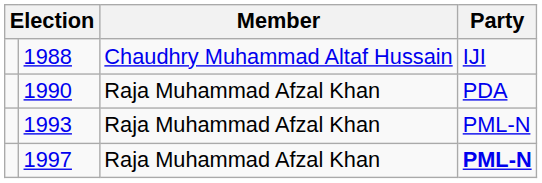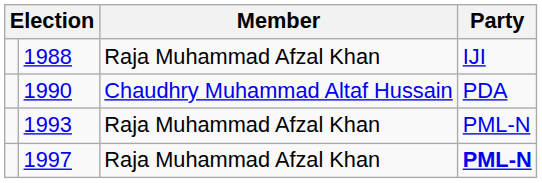(279, 56) Chaudhry Muhammad Altaf Hussain -> (242, 56) Raja Muhammad Afzal Khan
(242, 90) Raja Muhammad Afzal Khan -> (279, 90) Chaudhry Muhammad Altaf Hussain
